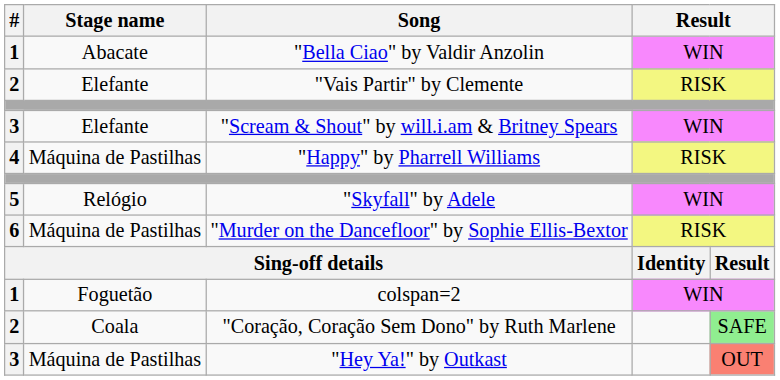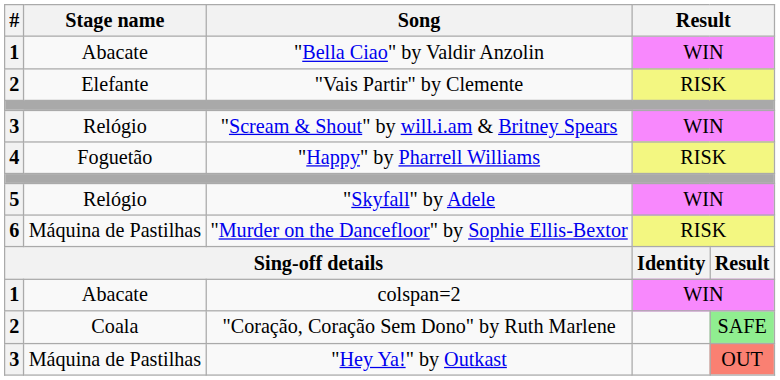(115, 125) Elefante -> (115, 125) Relógio
(115, 157) Máquina de Pastilhas -> (115, 157) Foguetão
(115, 294) Foguetão -> (115, 294) Abacate
